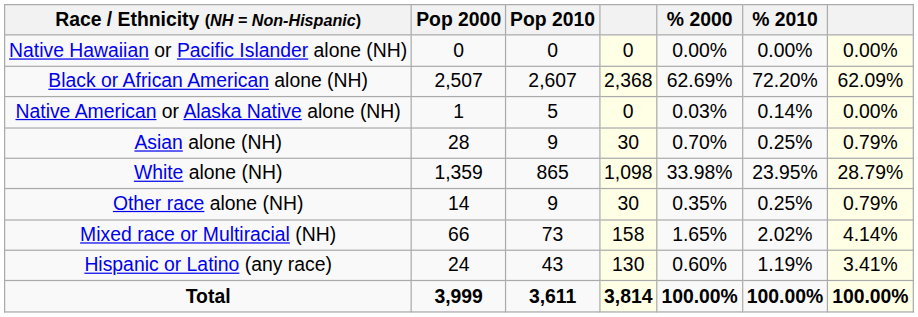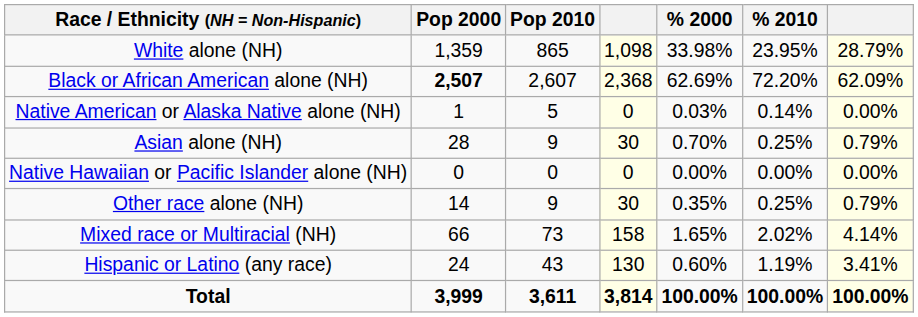rows swapped: (208, 173) <-> (208, 50)
(459, 81) normal -> (459, 81) bold
